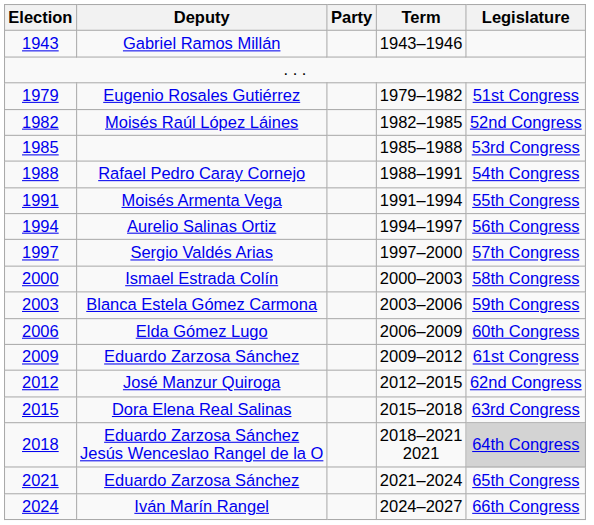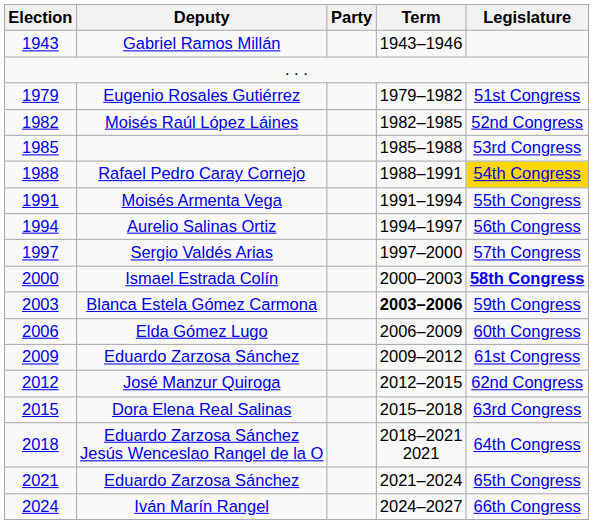(526, 174) no background -> (527, 174) gold background
(526, 278) normal -> (527, 278) bold
(421, 305) normal -> (421, 305) bold
(526, 445) lightgrey background -> (527, 445) no background
